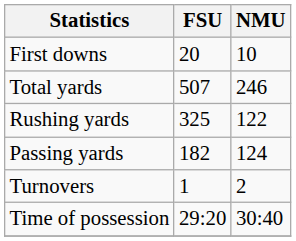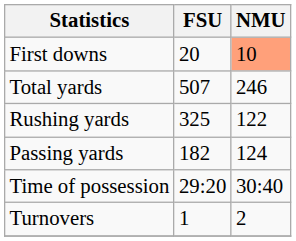(246, 53) no background -> (246, 53) lightsalmon background
rows swapped: (52, 185) <-> (89, 218)
